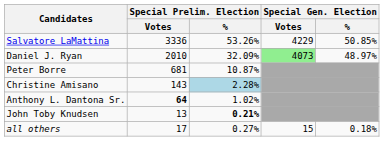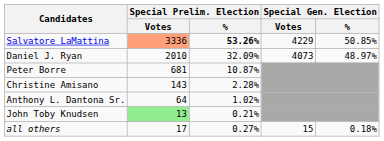(176, 41) no background -> (176, 41) lightsalmon background
(243, 41) normal -> (243, 41) bold
(303, 56) lightgreen background -> (303, 56) no background
(246, 85) lightblue background -> (246, 85) no background
(182, 99) bold -> (182, 99) normal
(182, 114) no background -> (182, 114) lightgreen background
(246, 114) bold -> (246, 114) normal
